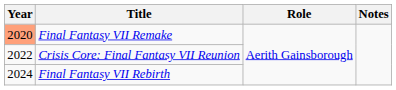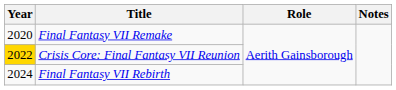(20, 34) lightsalmon background -> (20, 34) no background
(20, 54) no background -> (20, 54) gold background
